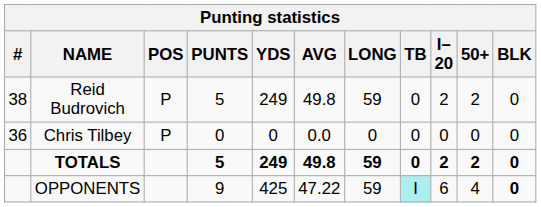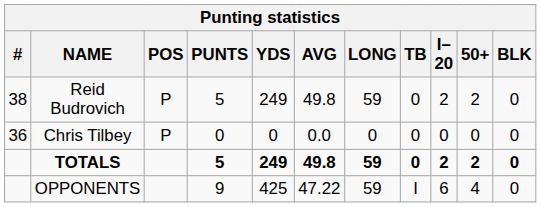(416, 188) paleturquoise background -> (416, 188) no background
(514, 188) bold -> (514, 188) normal
